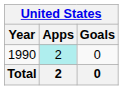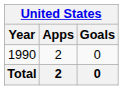(58, 54) paleturquoise background -> (58, 54) no background
